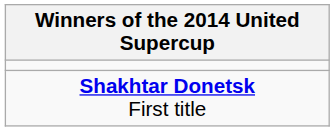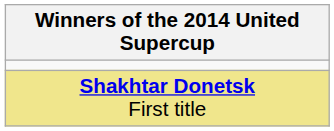(167, 97) no background -> (167, 97) khaki background
